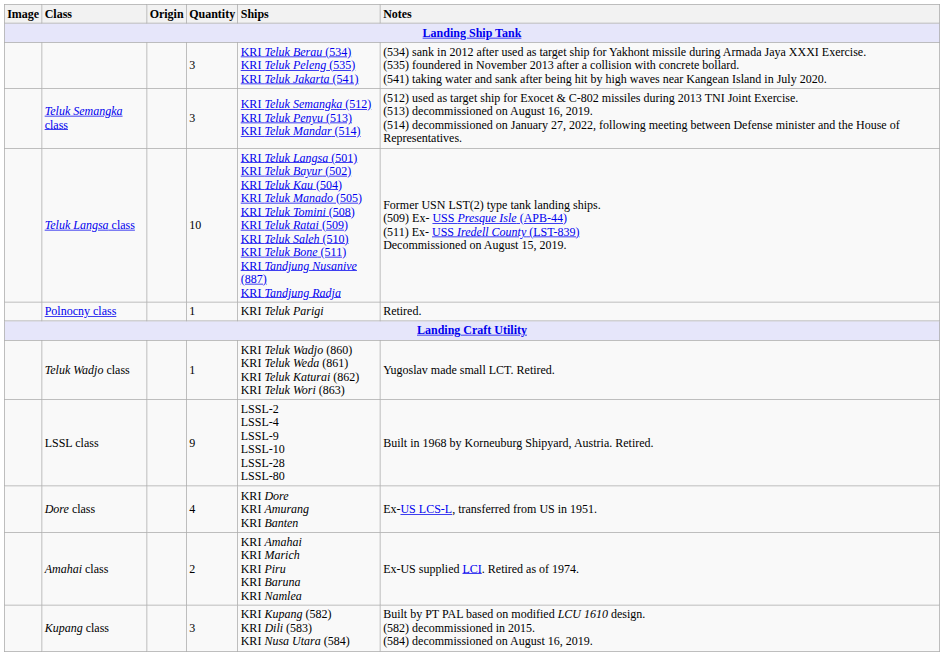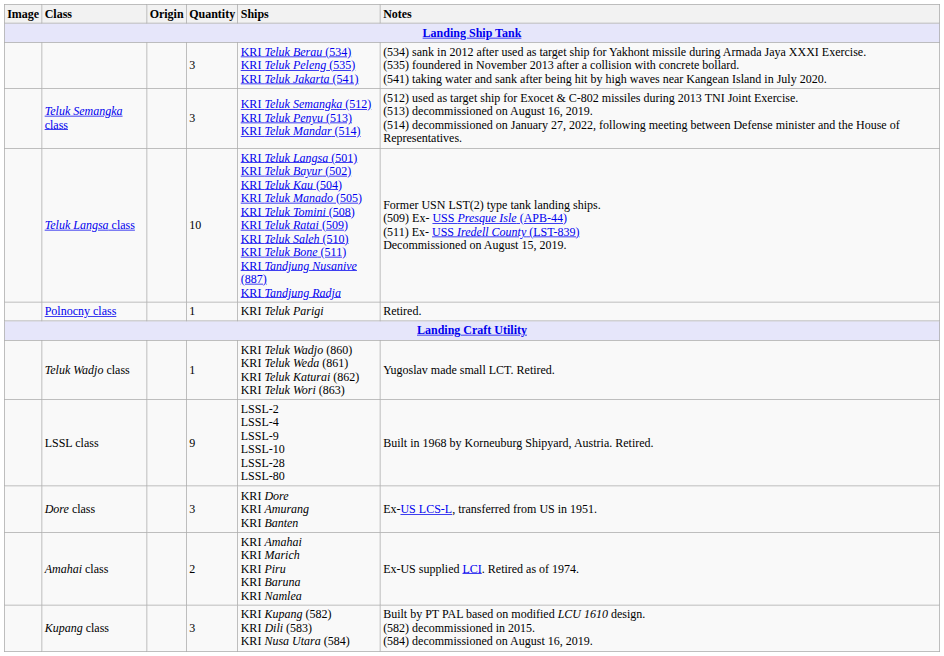(192, 509) 4 -> (192, 509) 3
